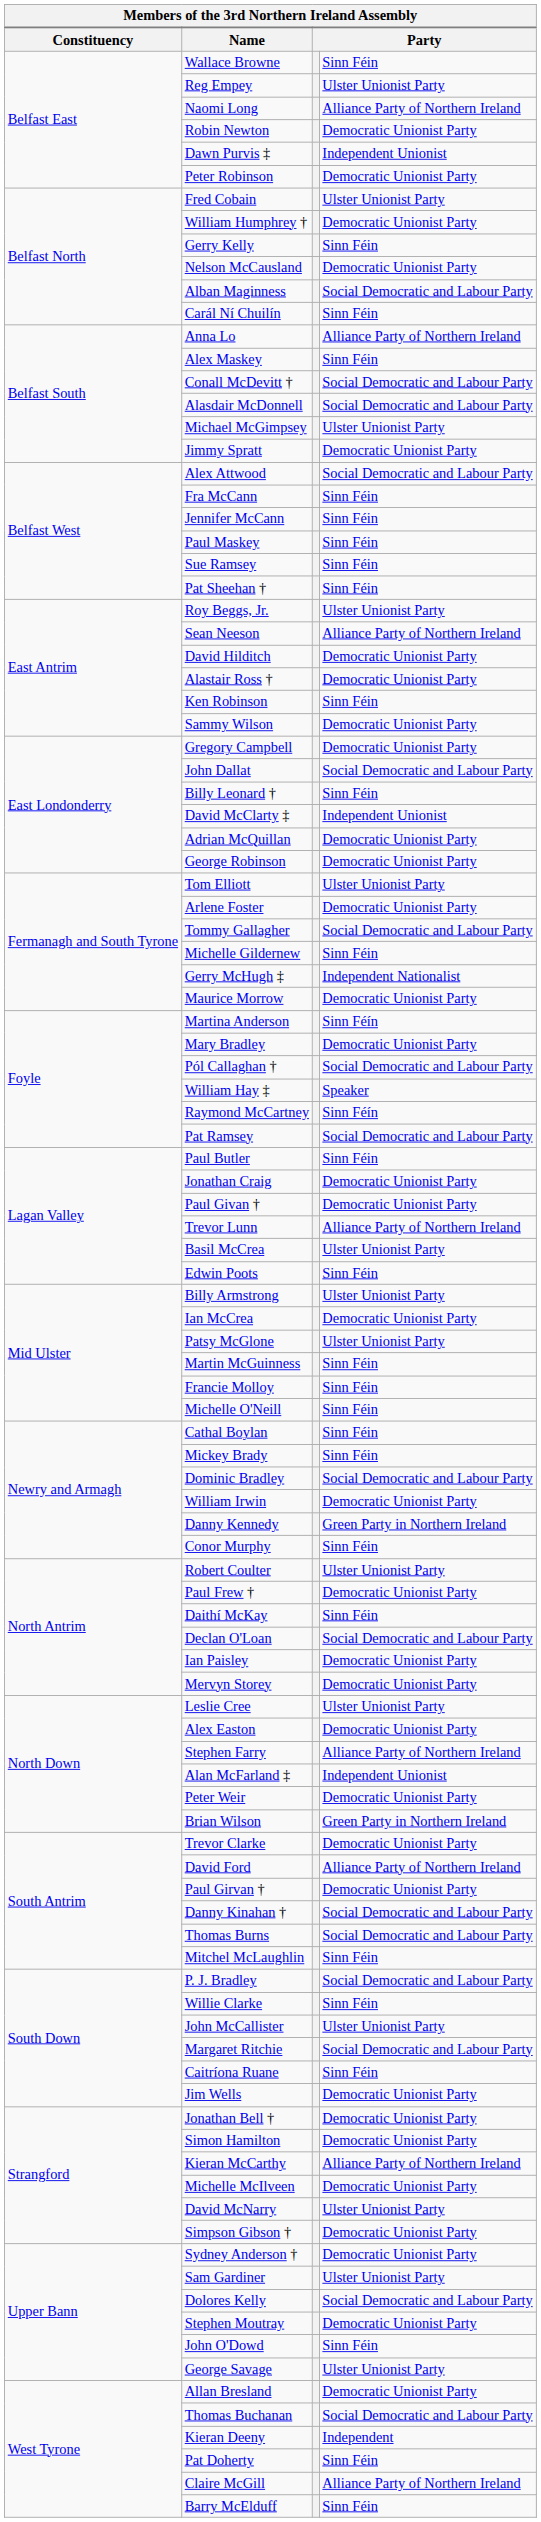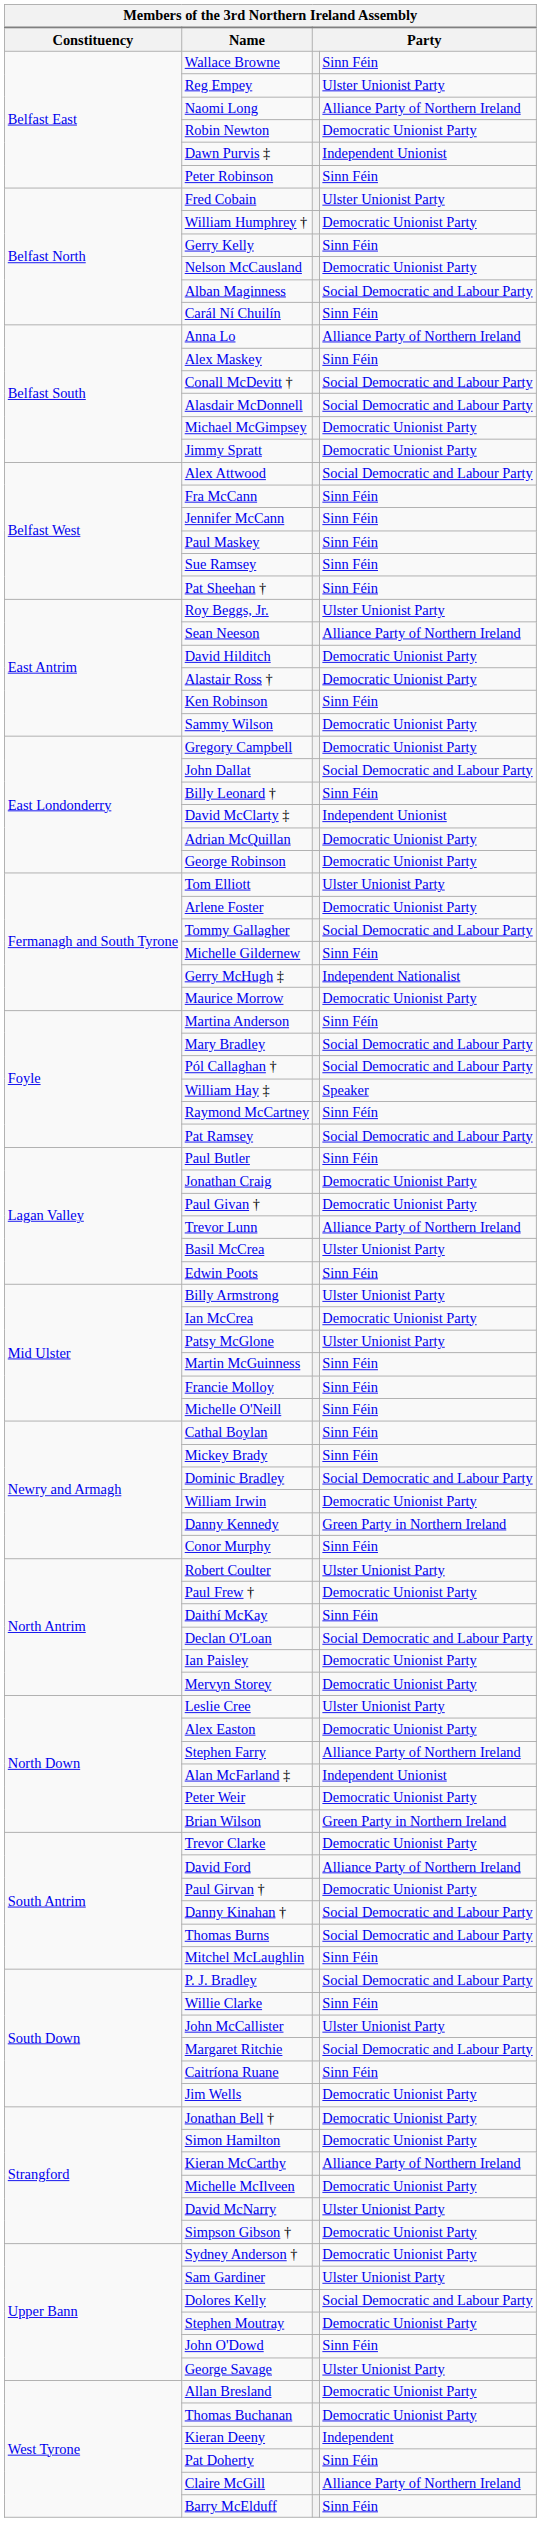(400, 176) Democratic Unionist Party -> (350, 176) Sinn Féin
(384, 427) Ulster Unionist Party -> (400, 427) Democratic Unionist Party
(400, 1044) Democratic Unionist Party -> (428, 1044) Social Democratic and Labour Party
(428, 2414) Social Democratic and Labour Party -> (400, 2414) Democratic Unionist Party
